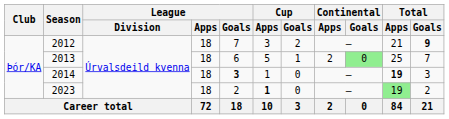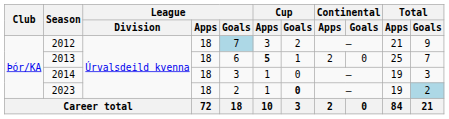(236, 44) no background -> (236, 44) lightblue background
(427, 44) bold -> (427, 44) normal
(267, 59) normal -> (267, 59) bold
(364, 59) lightgreen background -> (364, 59) no background
(236, 75) bold -> (236, 75) normal
(397, 75) bold -> (397, 75) normal
(267, 91) bold -> (267, 91) normal
(298, 91) normal -> (298, 91) bold
(397, 91) lightgreen background -> (397, 91) no background
(427, 91) no background -> (427, 91) lightblue background
